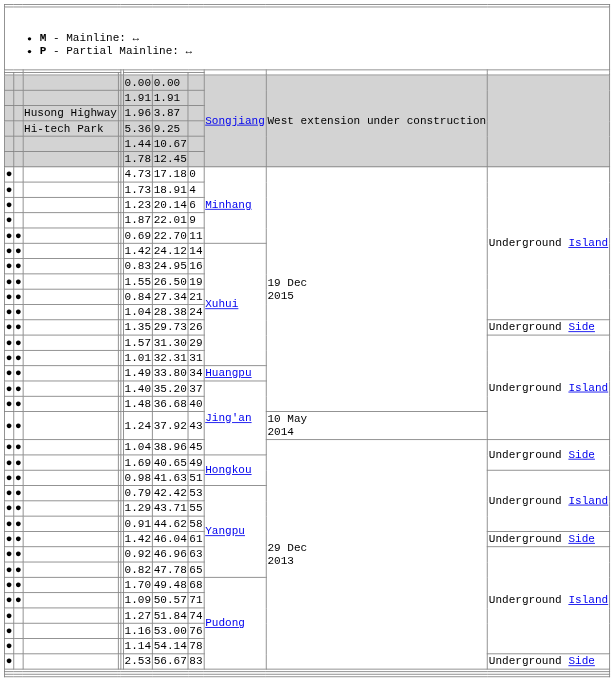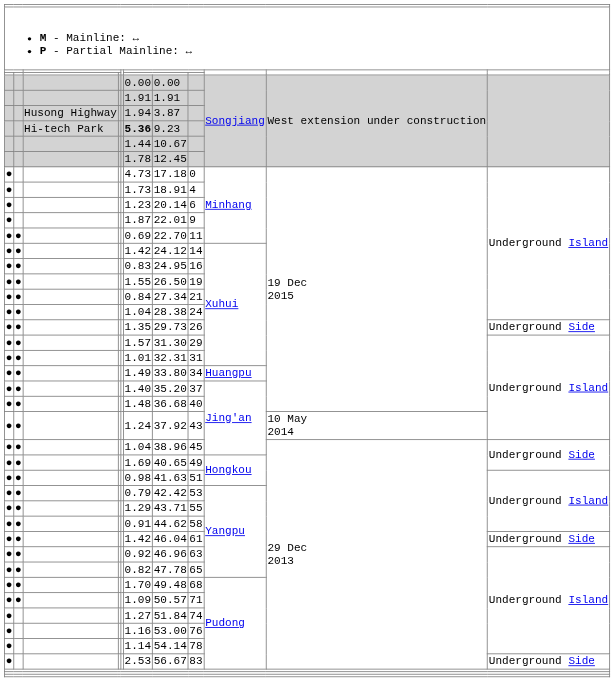(138, 113) 1.96 -> (138, 113) 1.94
(138, 129) normal -> (138, 129) bold
(167, 129) 9.25 -> (167, 129) 9.23
